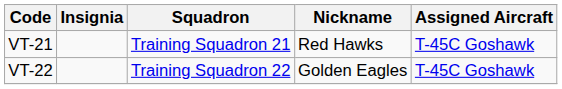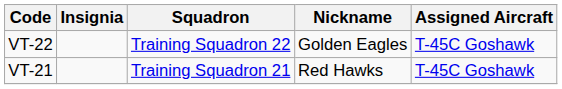rows swapped: (31, 44) <-> (31, 70)
